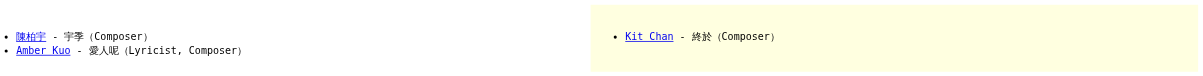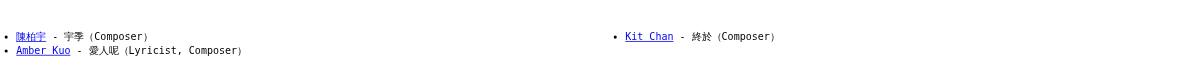(894, 37) lightyellow background -> (894, 37) no background
